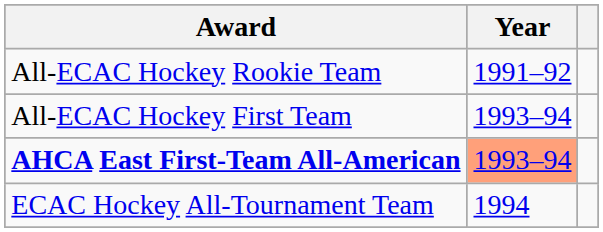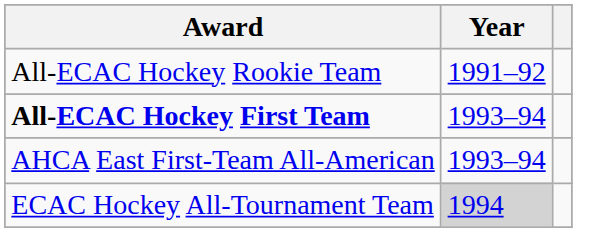(182, 115) normal -> (191, 115) bold
(236, 159) bold -> (223, 159) normal
(522, 159) lightsalmon background -> (497, 159) no background
(501, 204) no background -> (476, 204) lightgrey background
